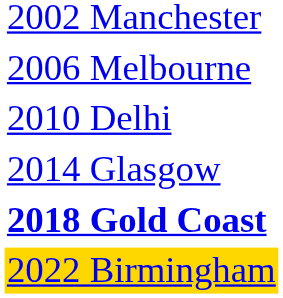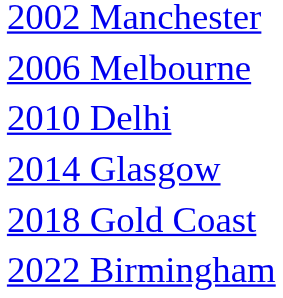(137, 219) bold -> (132, 219) normal
(141, 269) gold background -> (141, 269) no background
